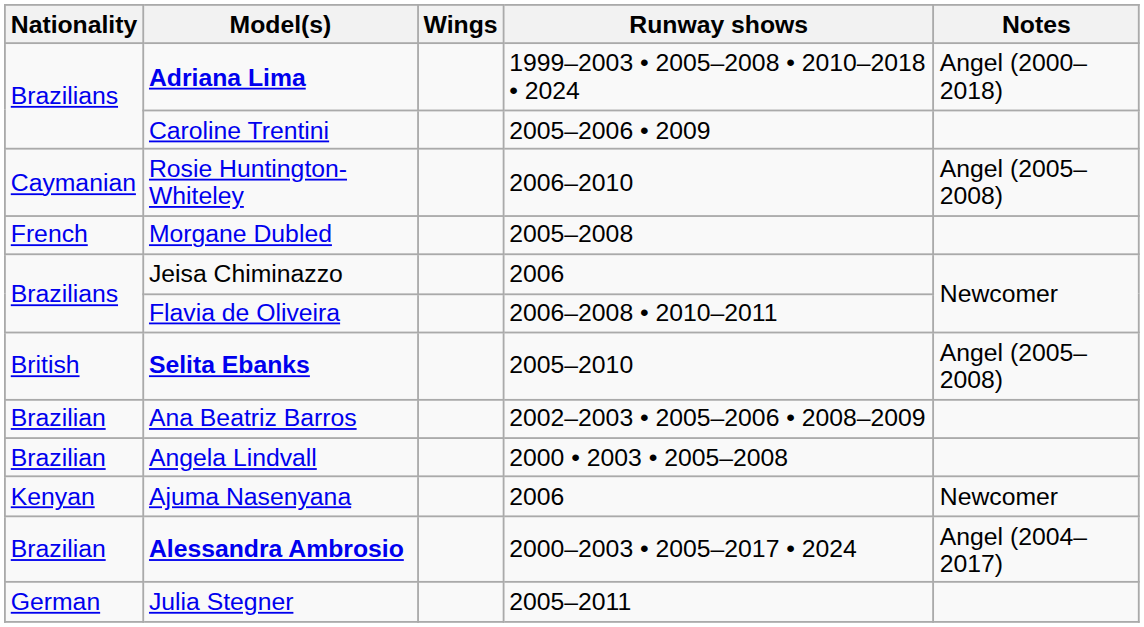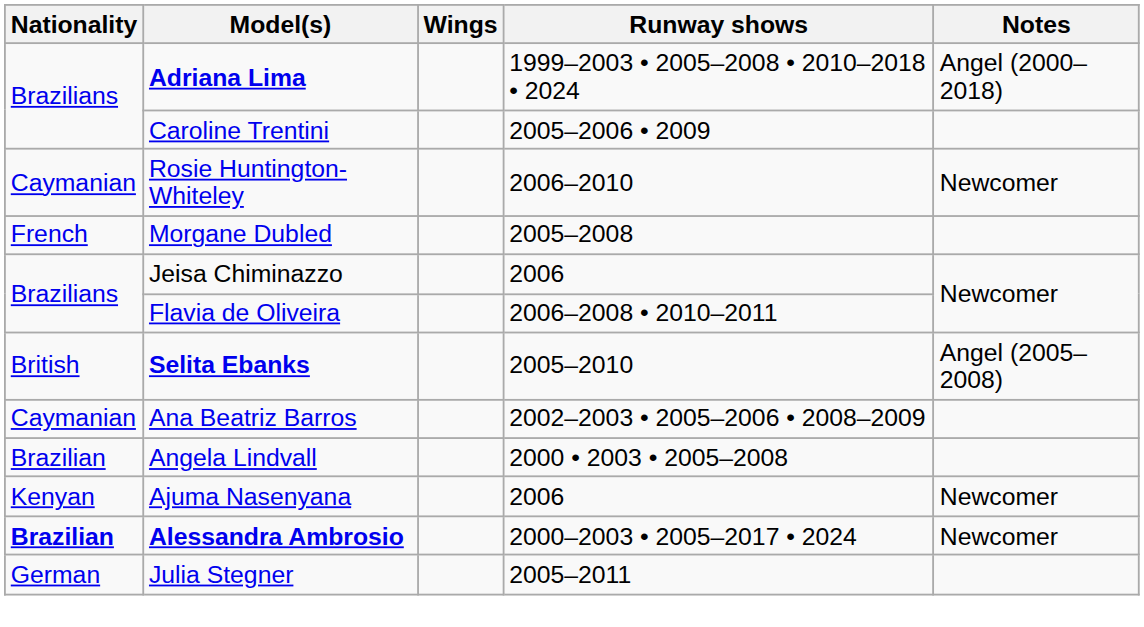(1013, 182) Angel (2005–2008) -> (999, 182) Newcomer
(58, 418) Brazilian -> (73, 418) Caymanian
(58, 549) normal -> (62, 535) bold
(1013, 549) Angel (2004–2017) -> (999, 535) Newcomer
